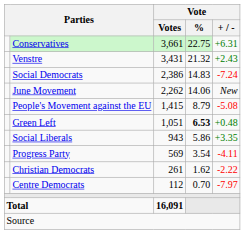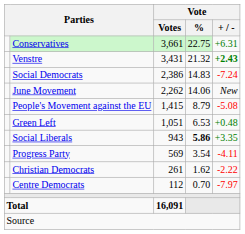(226, 59) normal -> (226, 59) bold
(201, 122) bold -> (201, 122) normal
(201, 138) normal -> (201, 138) bold
